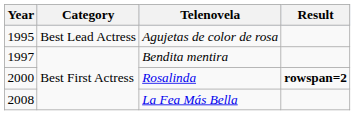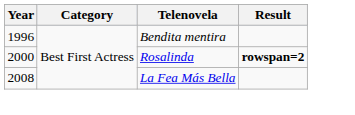- row: (210, 36)
(21, 57) 1997 -> (21, 36) 1996
